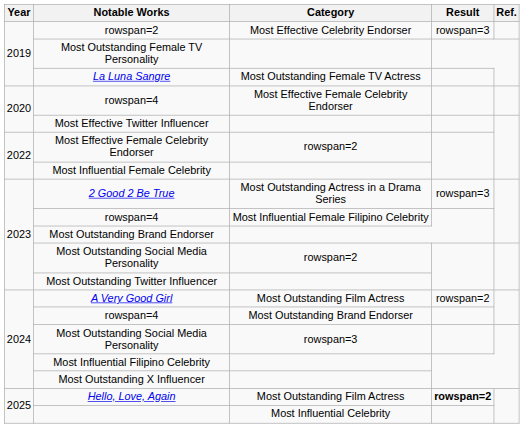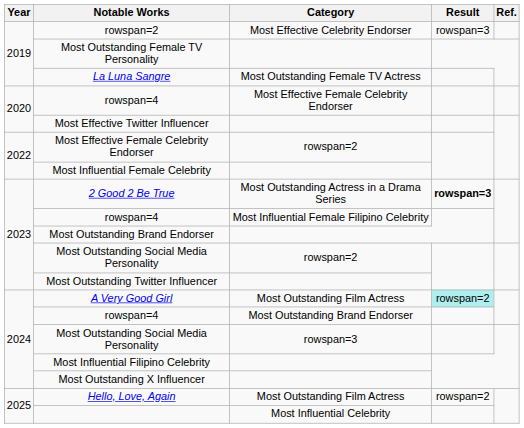(463, 194) normal -> (463, 194) bold
(463, 298) no background -> (463, 298) paleturquoise background
(463, 397) bold -> (463, 397) normal
